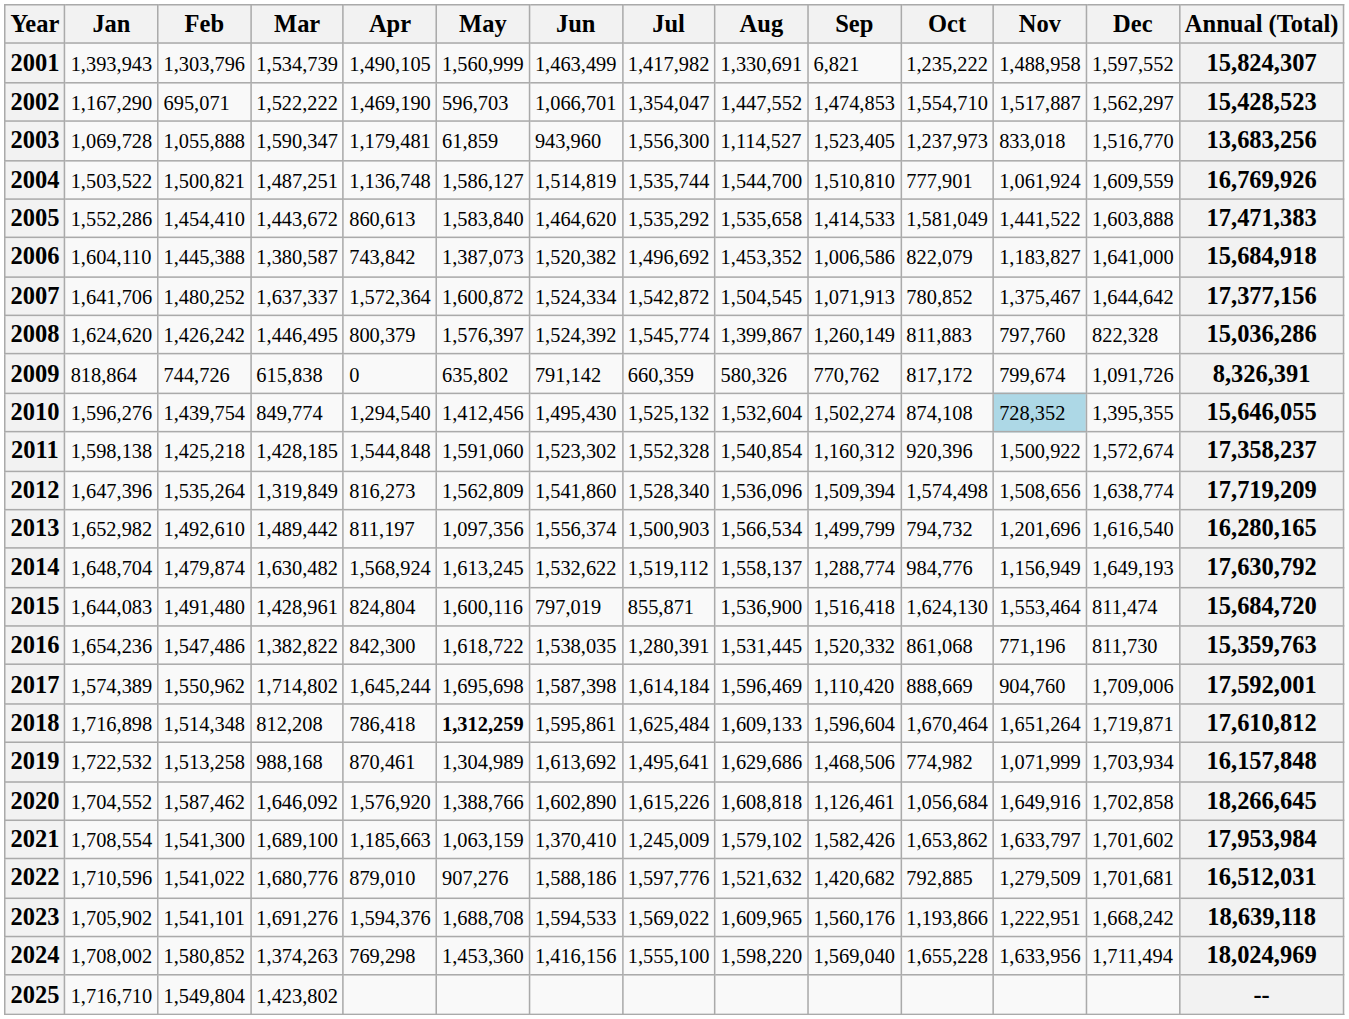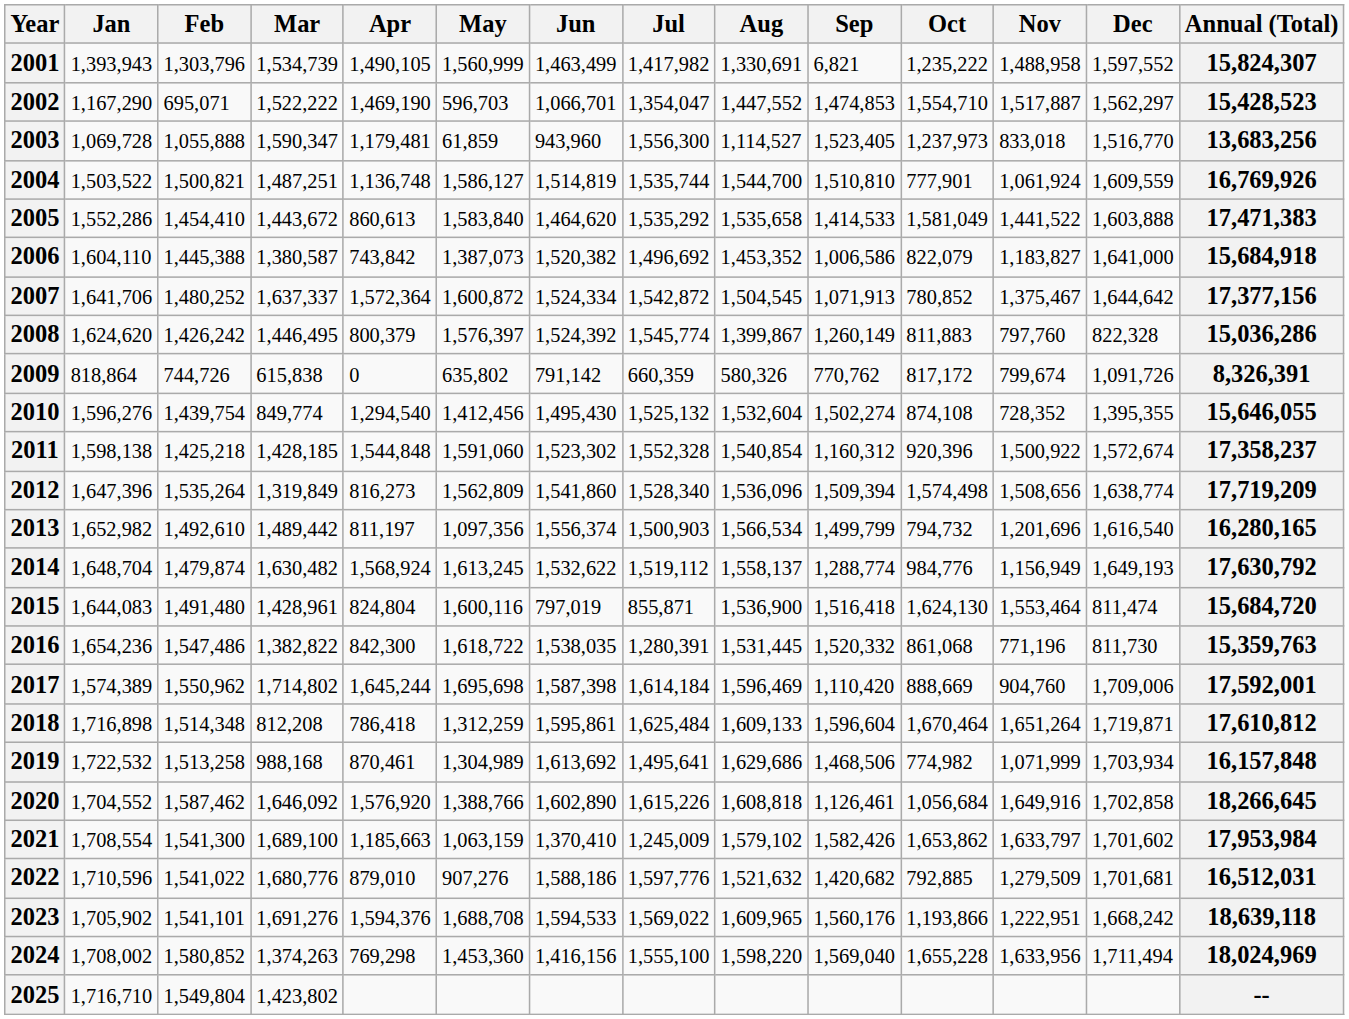(1032, 413) lightblue background -> (1032, 413) no background
(483, 722) bold -> (483, 724) normal
